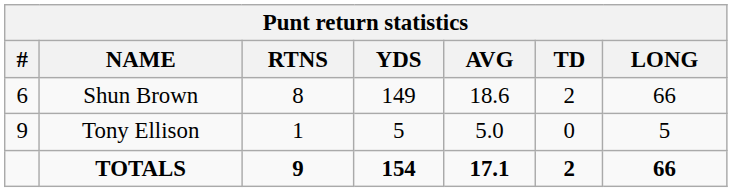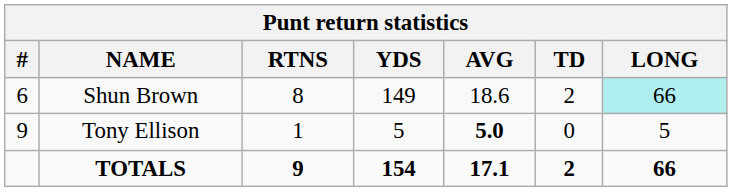(665, 95) no background -> (665, 95) paleturquoise background
(489, 131) normal -> (489, 131) bold
